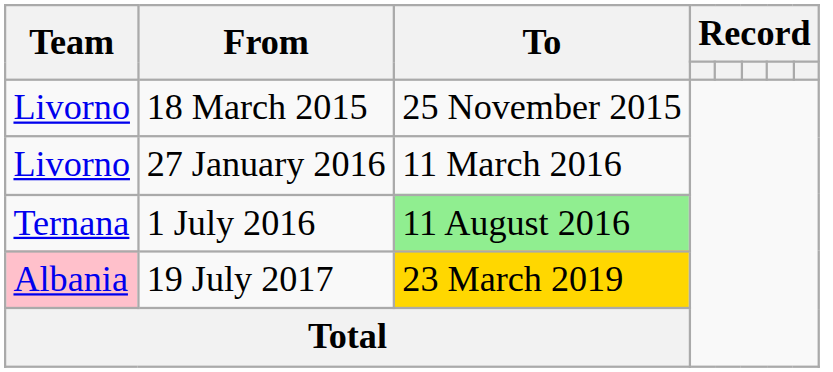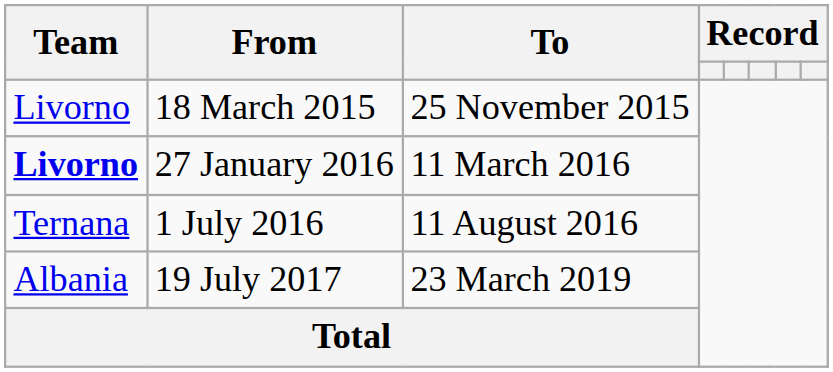(72, 164) normal -> (76, 164) bold
(516, 221) lightgreen background -> (524, 221) no background
(71, 279) pink background -> (71, 279) no background
(513, 279) gold background -> (521, 279) no background
